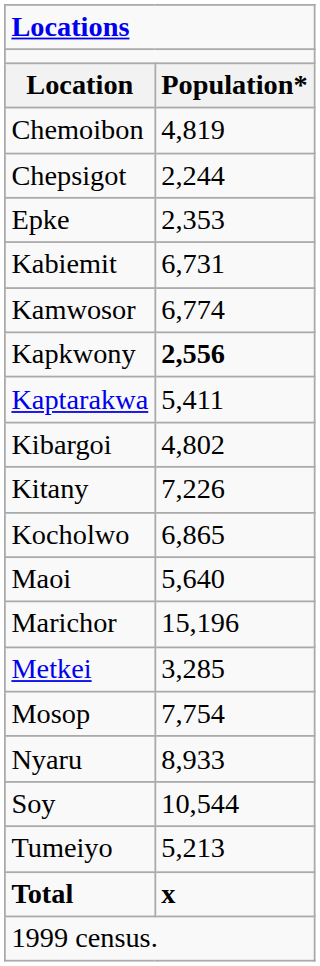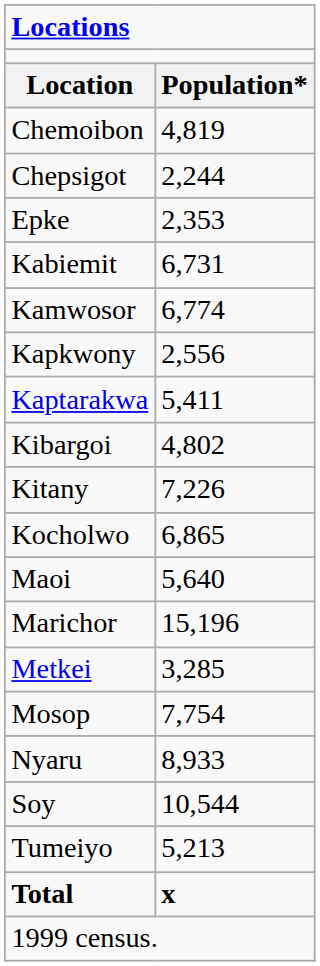(193, 354) bold -> (193, 354) normal
